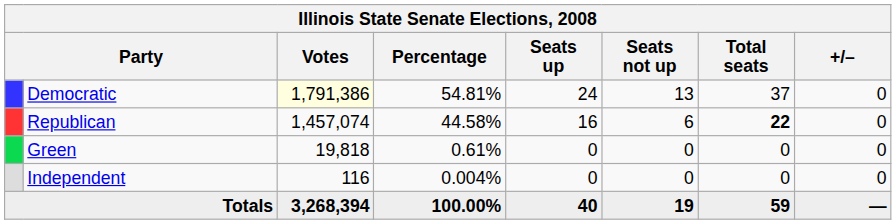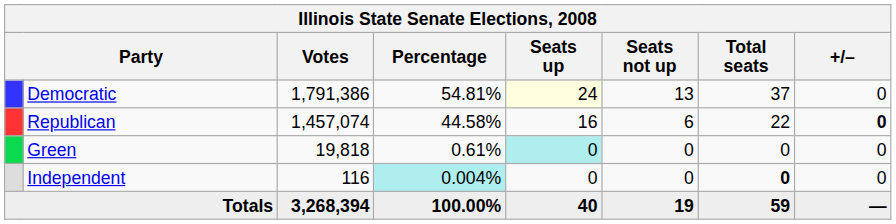(330, 94) lightyellow background -> (330, 94) no background
(588, 94) no background -> (588, 94) lightyellow background
(780, 122) bold -> (780, 122) normal
(882, 122) normal -> (882, 122) bold
(593, 150) no background -> (593, 150) paleturquoise background
(471, 178) no background -> (471, 178) paleturquoise background
(785, 178) normal -> (785, 178) bold
